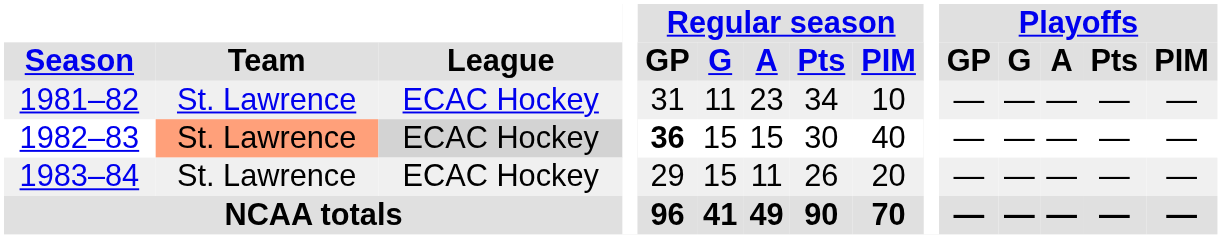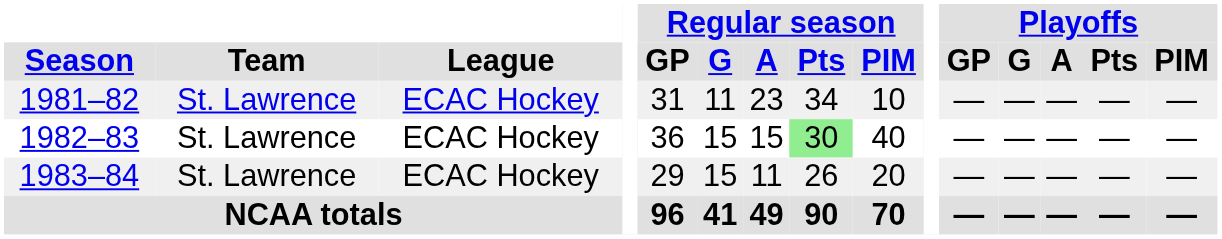(267, 137) lightsalmon background -> (267, 137) no background
(501, 137) lightgrey background -> (501, 137) no background
(668, 137) bold -> (668, 137) normal
(821, 137) no background -> (821, 137) lightgreen background
